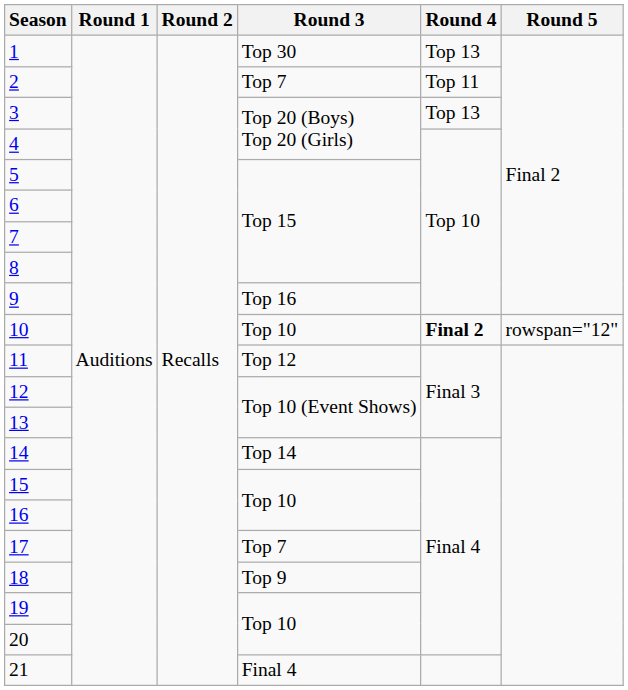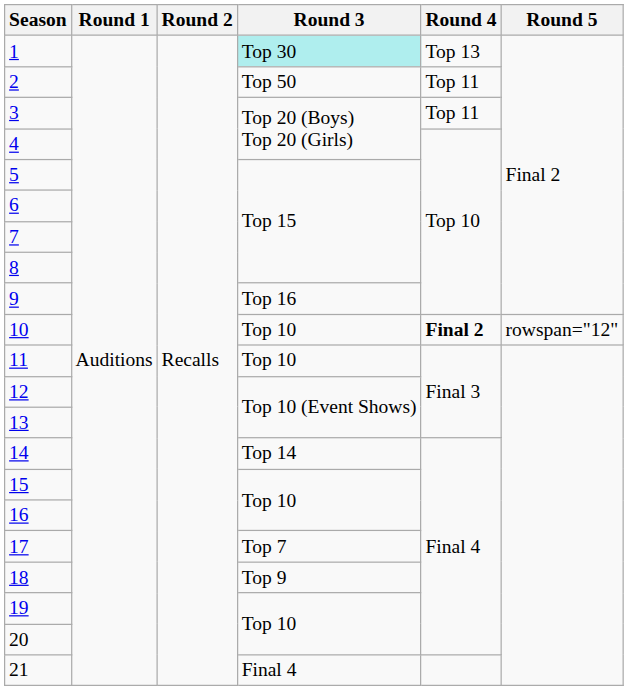(269, 50) no background -> (269, 50) paleturquoise background
(264, 81) Top 7 -> (269, 81) Top 50
(453, 112) Top 13 -> (452, 112) Top 11
(269, 360) Top 12 -> (269, 360) Top 10
